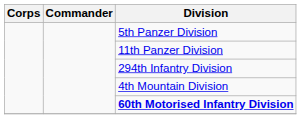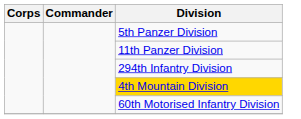(173, 86) no background -> (173, 86) gold background
(206, 104) bold -> (199, 104) normal
